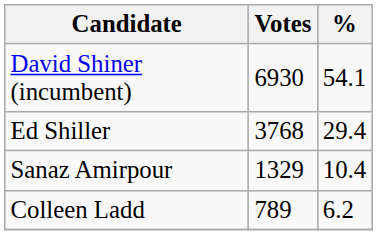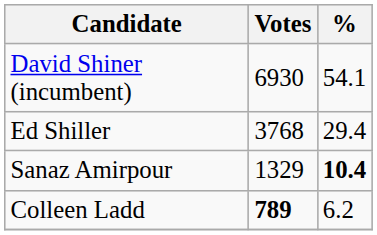(345, 170) normal -> (345, 170) bold
(273, 209) normal -> (273, 209) bold
